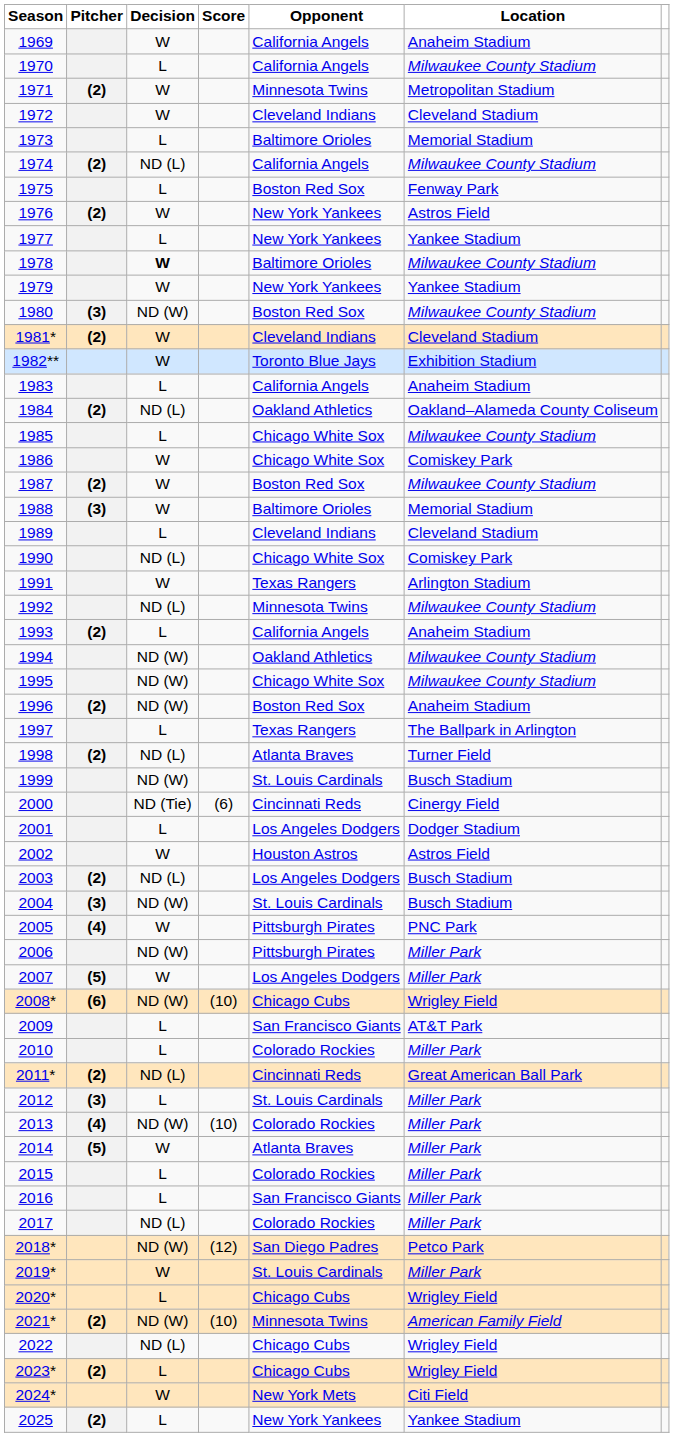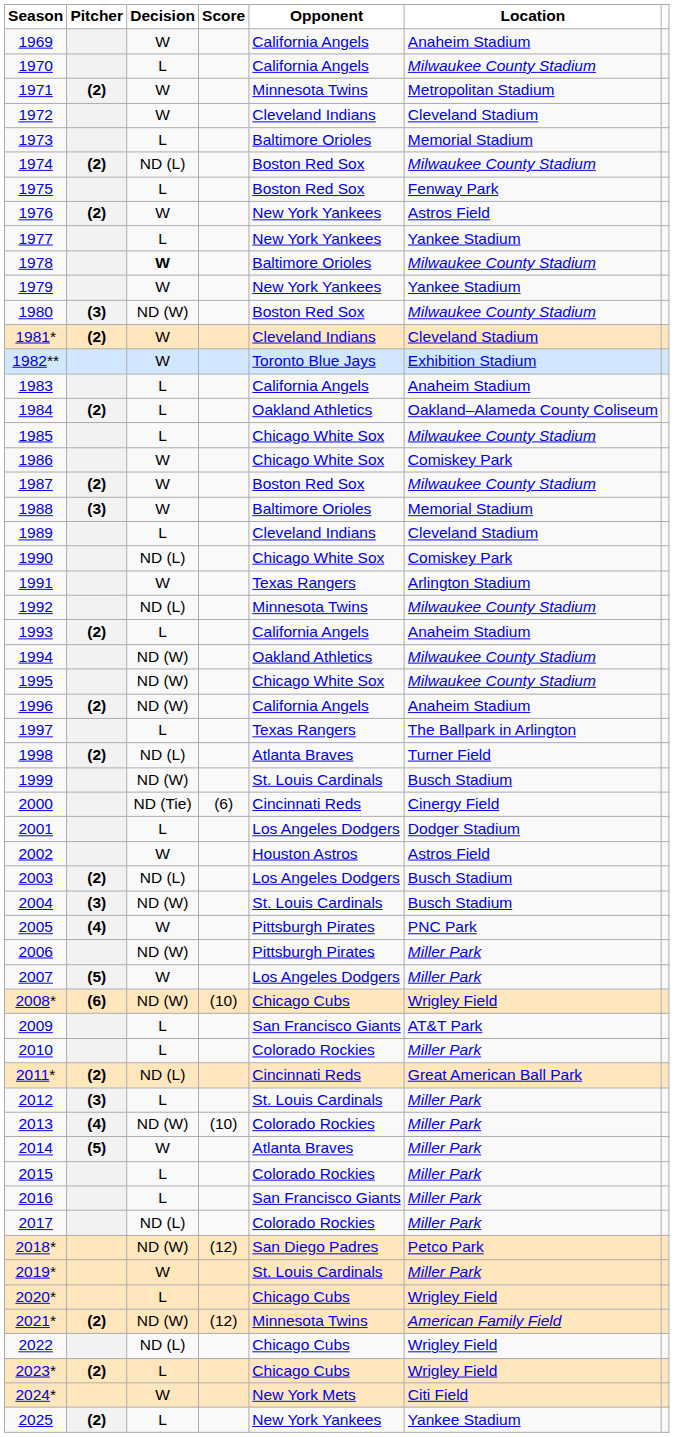(311, 164) California Angels -> (308, 164) Boston Red Sox
(163, 410) ND (L) -> (163, 410) L
(308, 705) Boston Red Sox -> (311, 705) California Angels
(224, 1321) (10) -> (224, 1321) (12)
